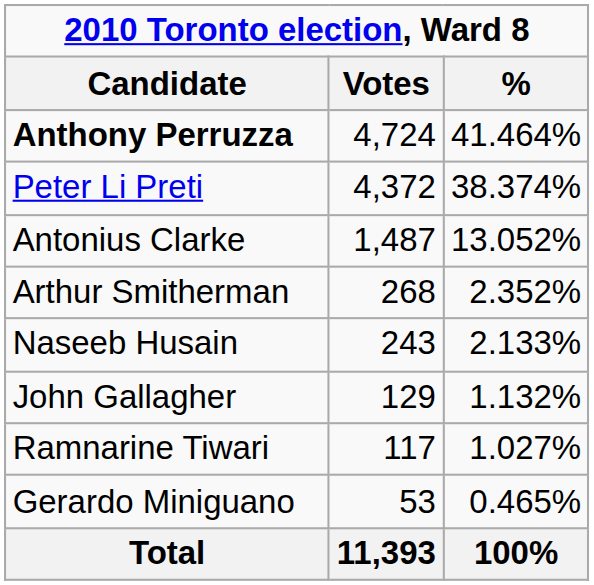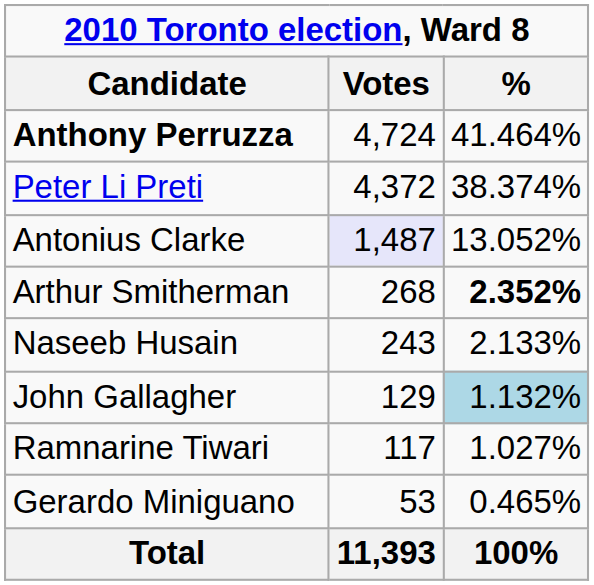(395, 239) no background -> (395, 239) lavender background
(525, 291) normal -> (525, 291) bold
(525, 396) no background -> (525, 396) lightblue background
